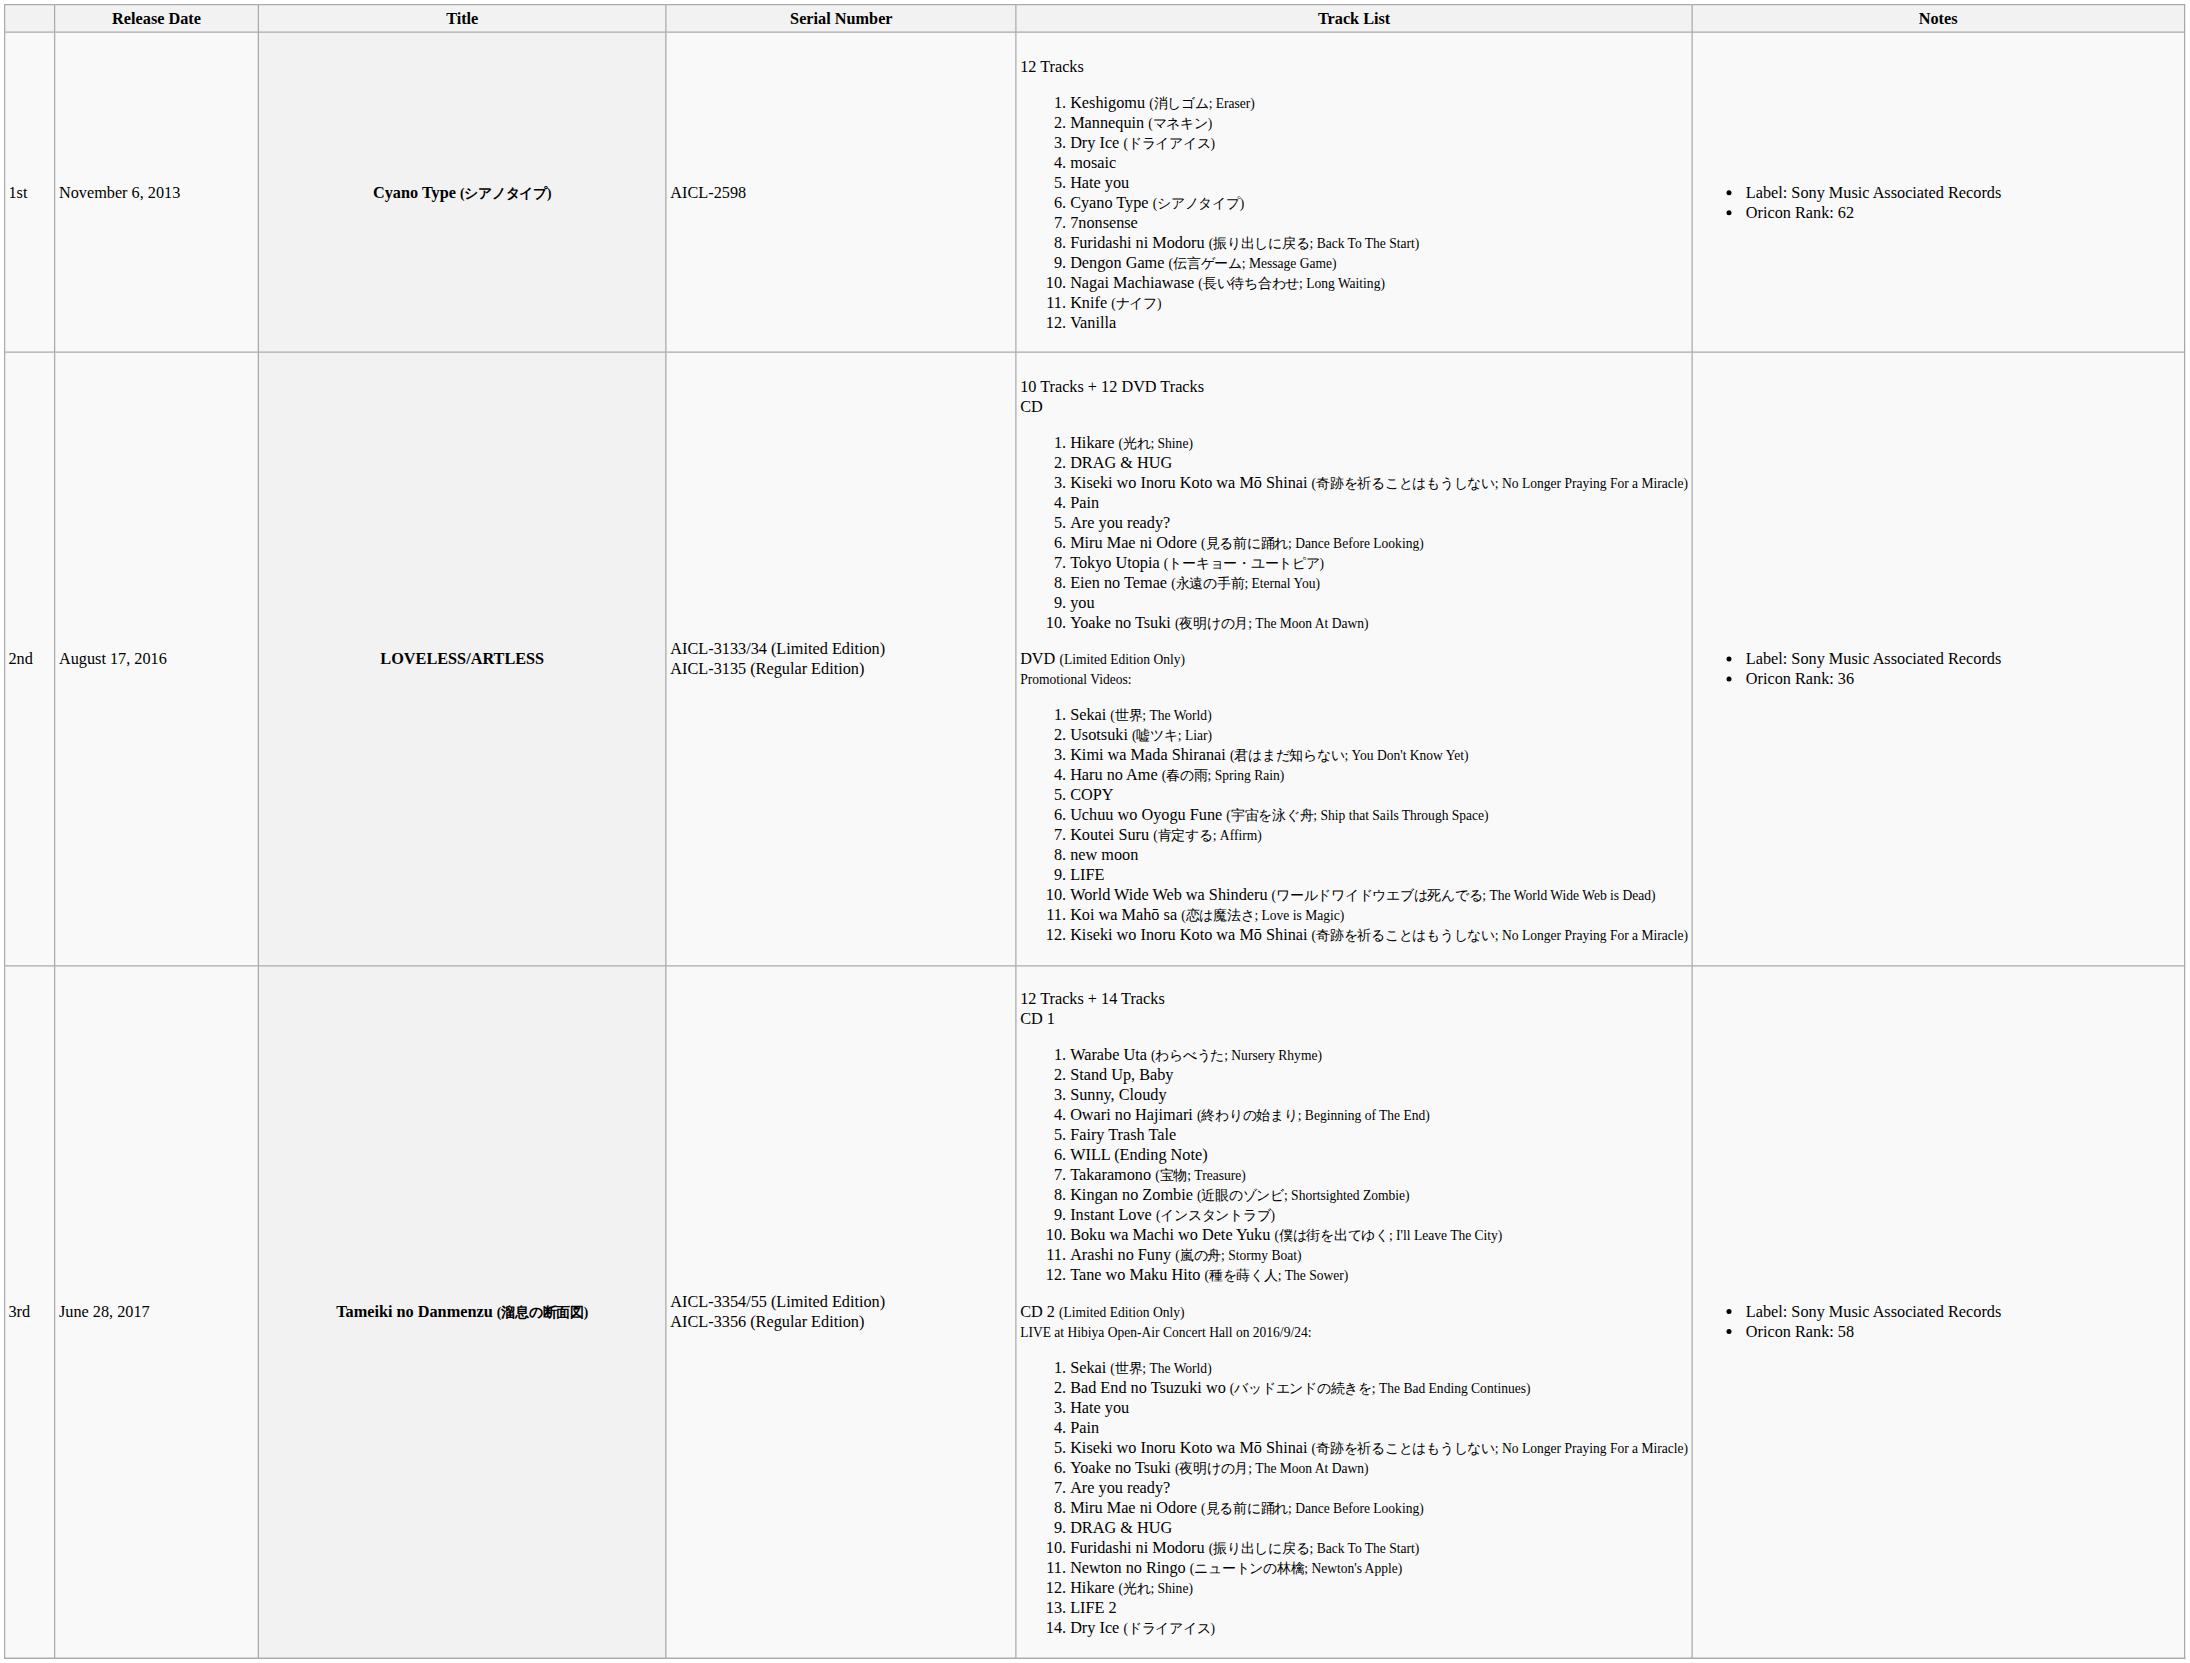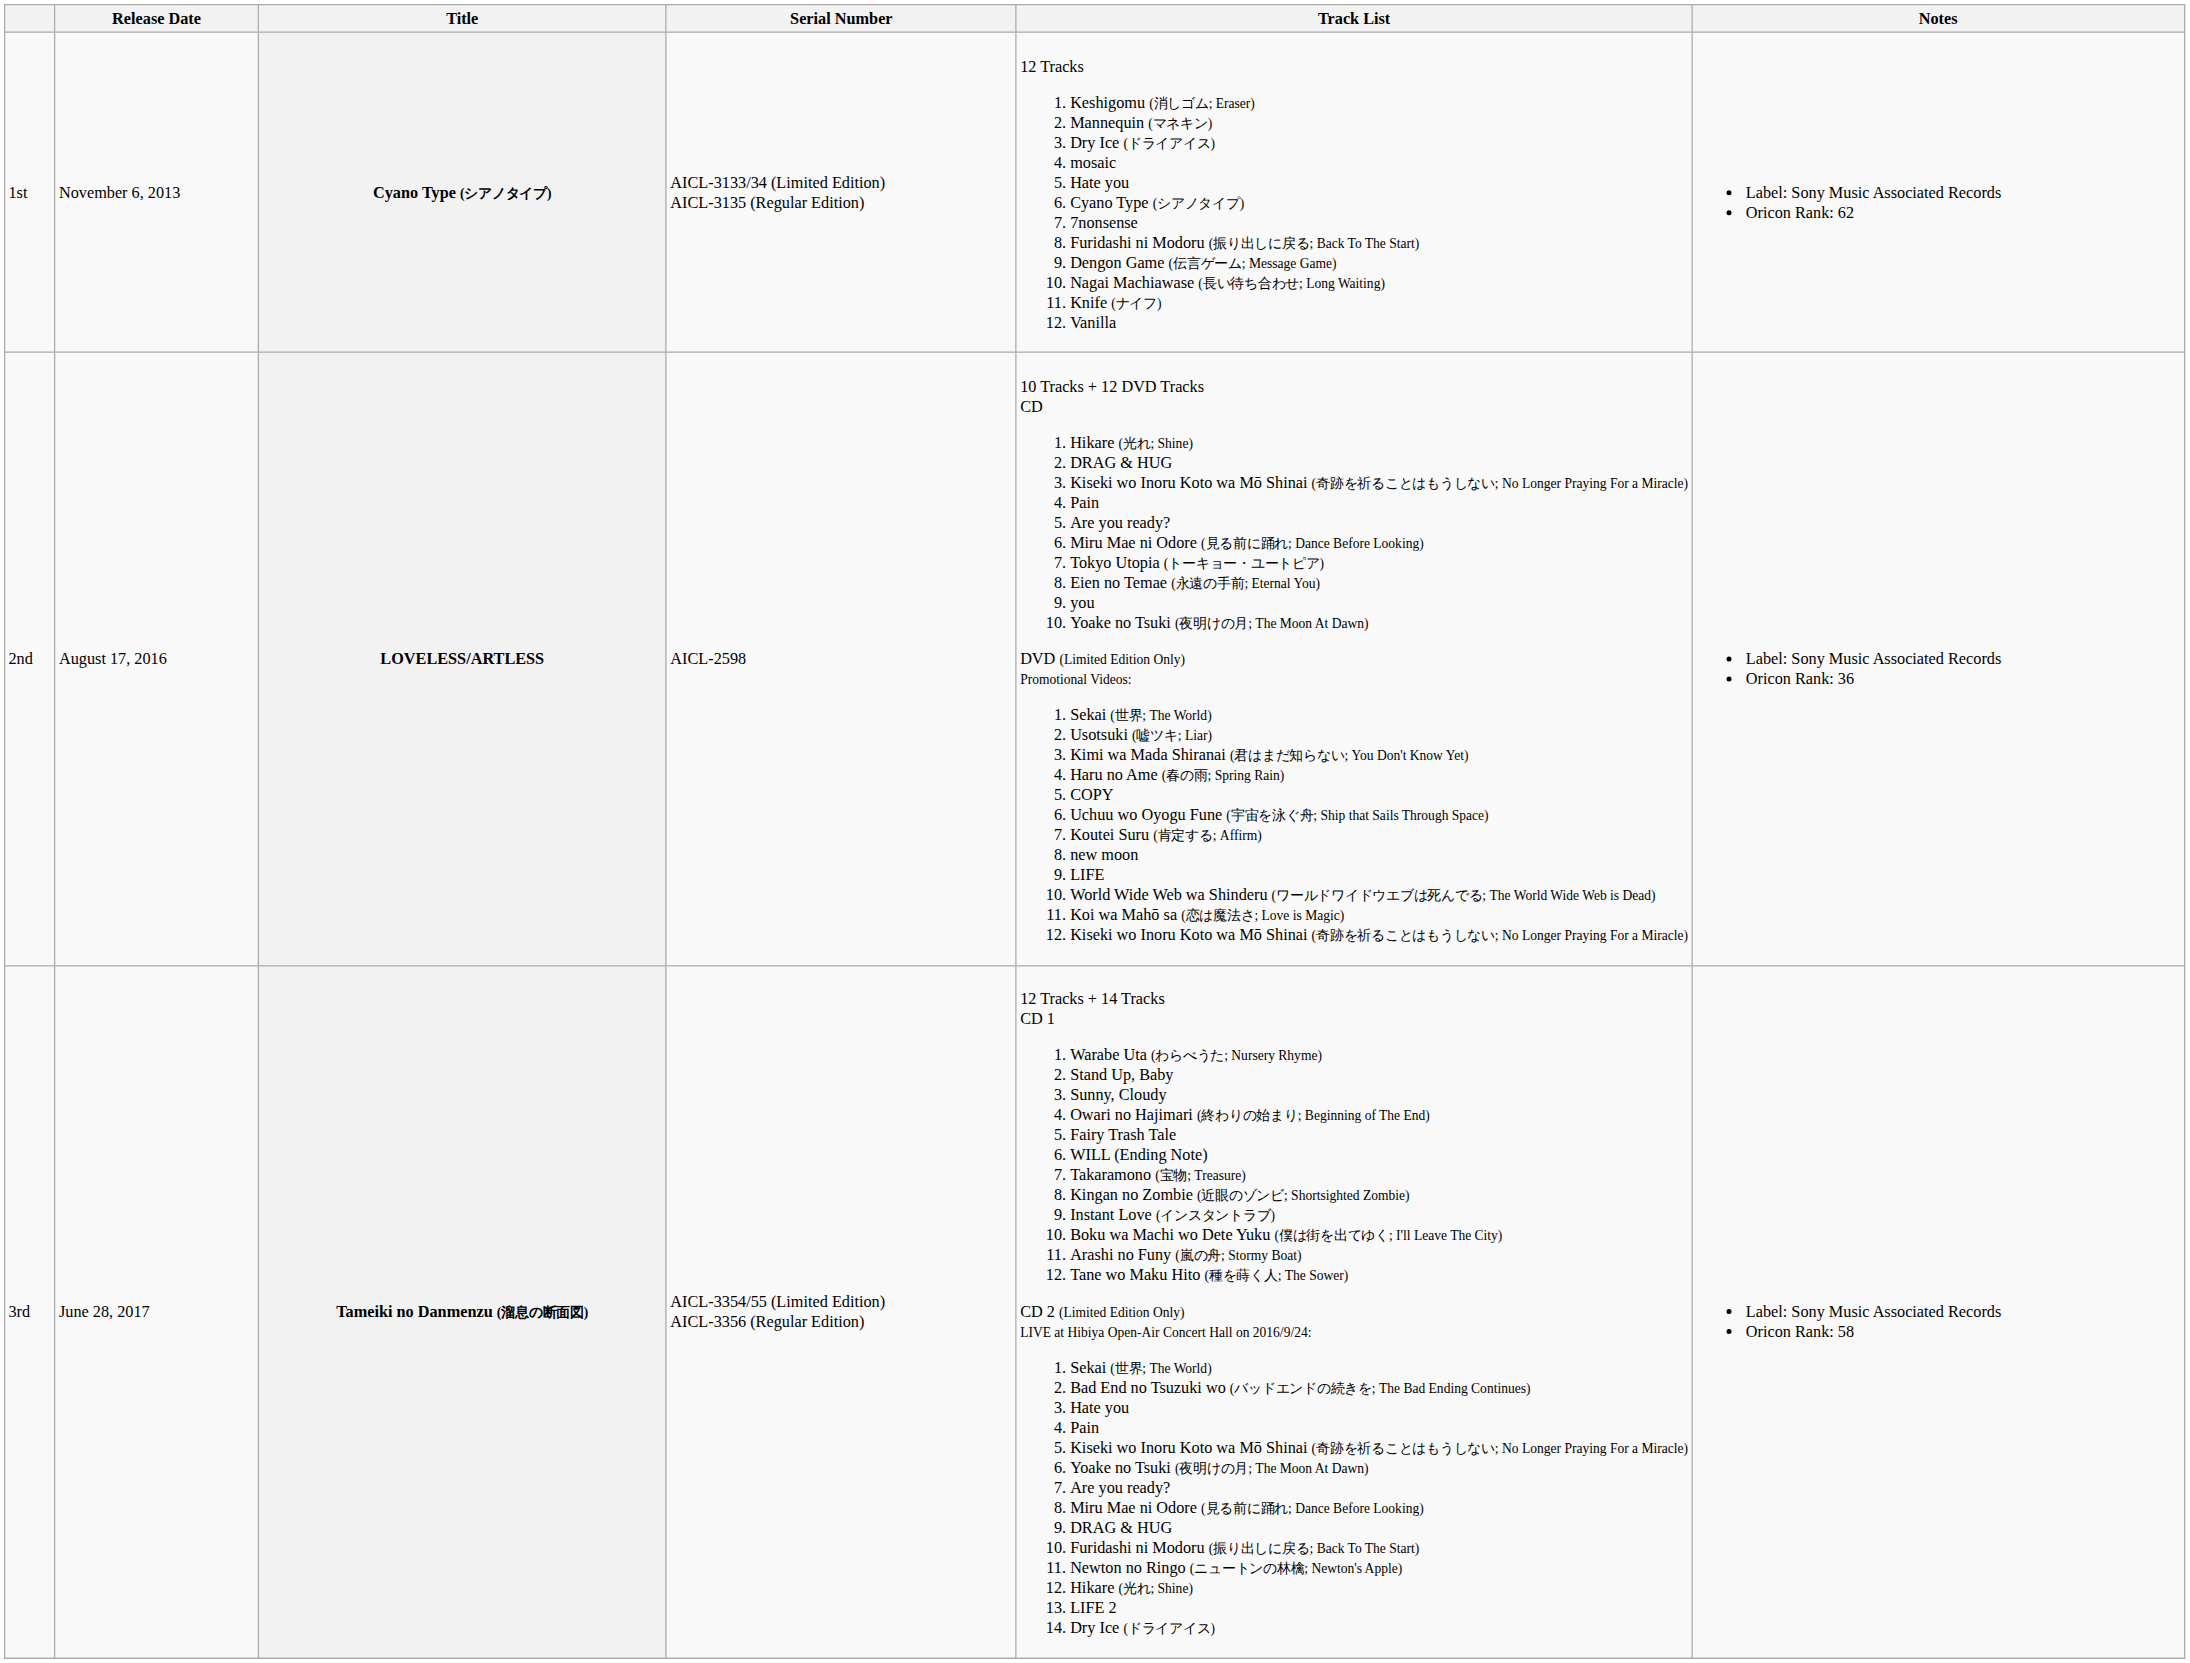(708, 192) AICL-2598 -> (778, 192) AICL-3133/34 (Limited Edition) AICL-3135 (Regular Edition)
(778, 658) AICL-3133/34 (Limited Edition) AICL-3135 (Regular Edition) -> (708, 658) AICL-2598
